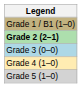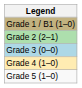(33, 37) bold -> (32, 37) normal
(32, 76) lightgrey background -> (32, 76) no background
